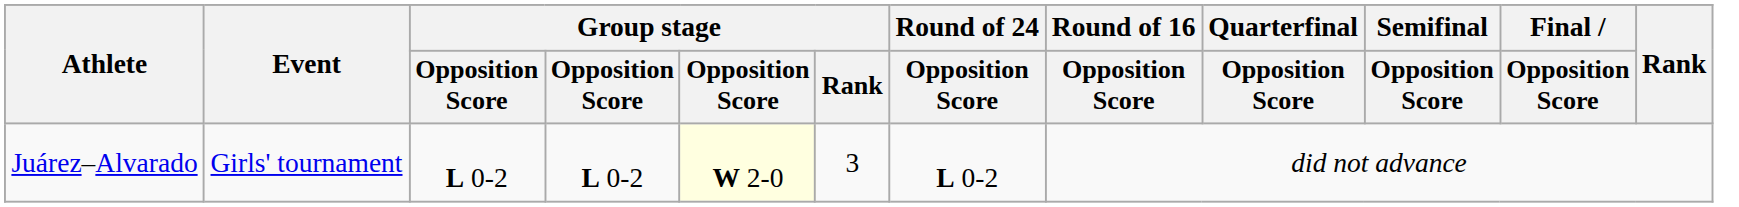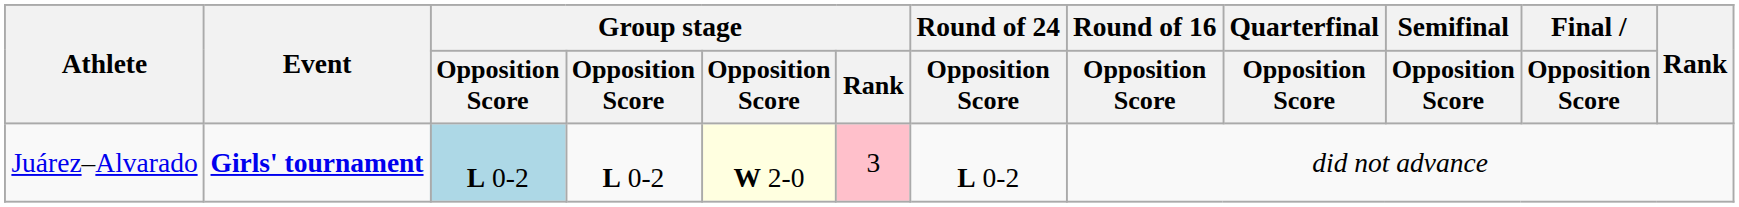(307, 162) normal -> (317, 162) bold
(477, 178) no background -> (498, 178) lightblue background
(852, 162) no background -> (873, 162) pink background
